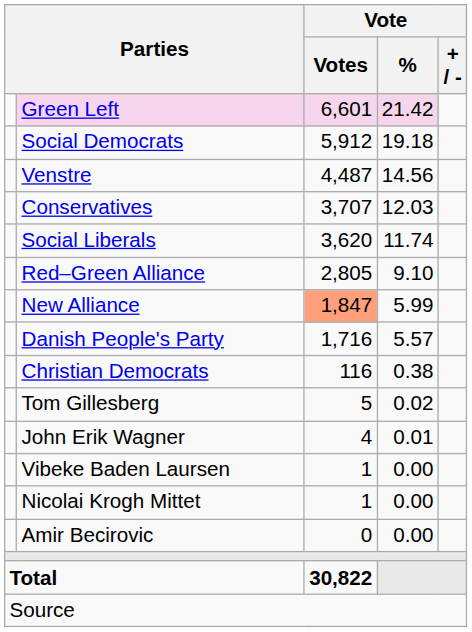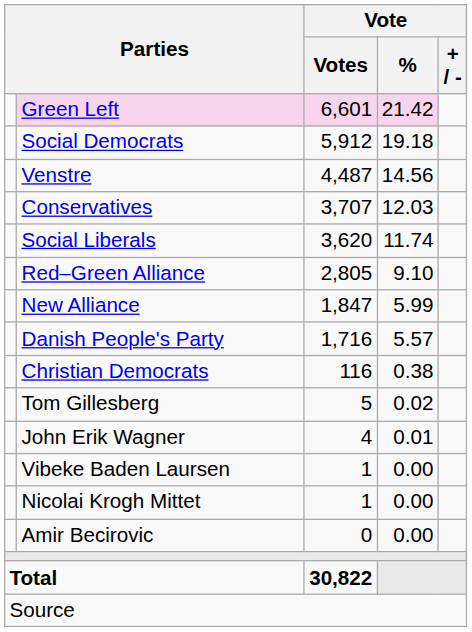(346, 305) lightsalmon background -> (346, 305) no background
